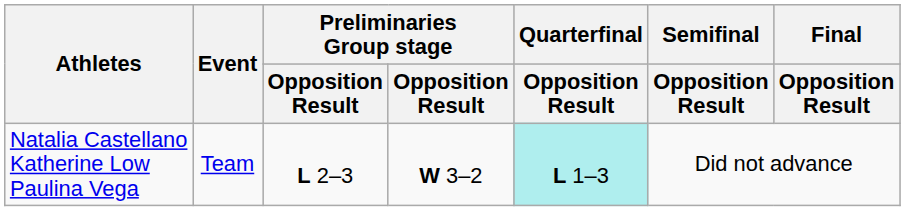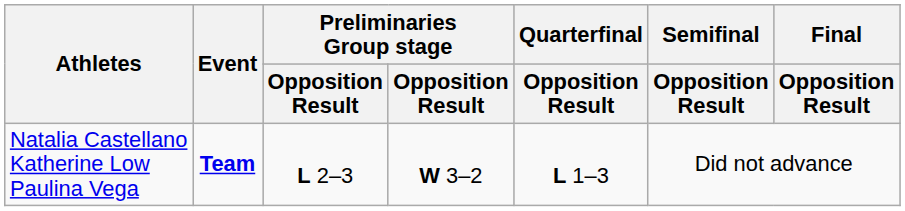(227, 165) normal -> (227, 165) bold
(581, 177) paleturquoise background -> (581, 177) no background
